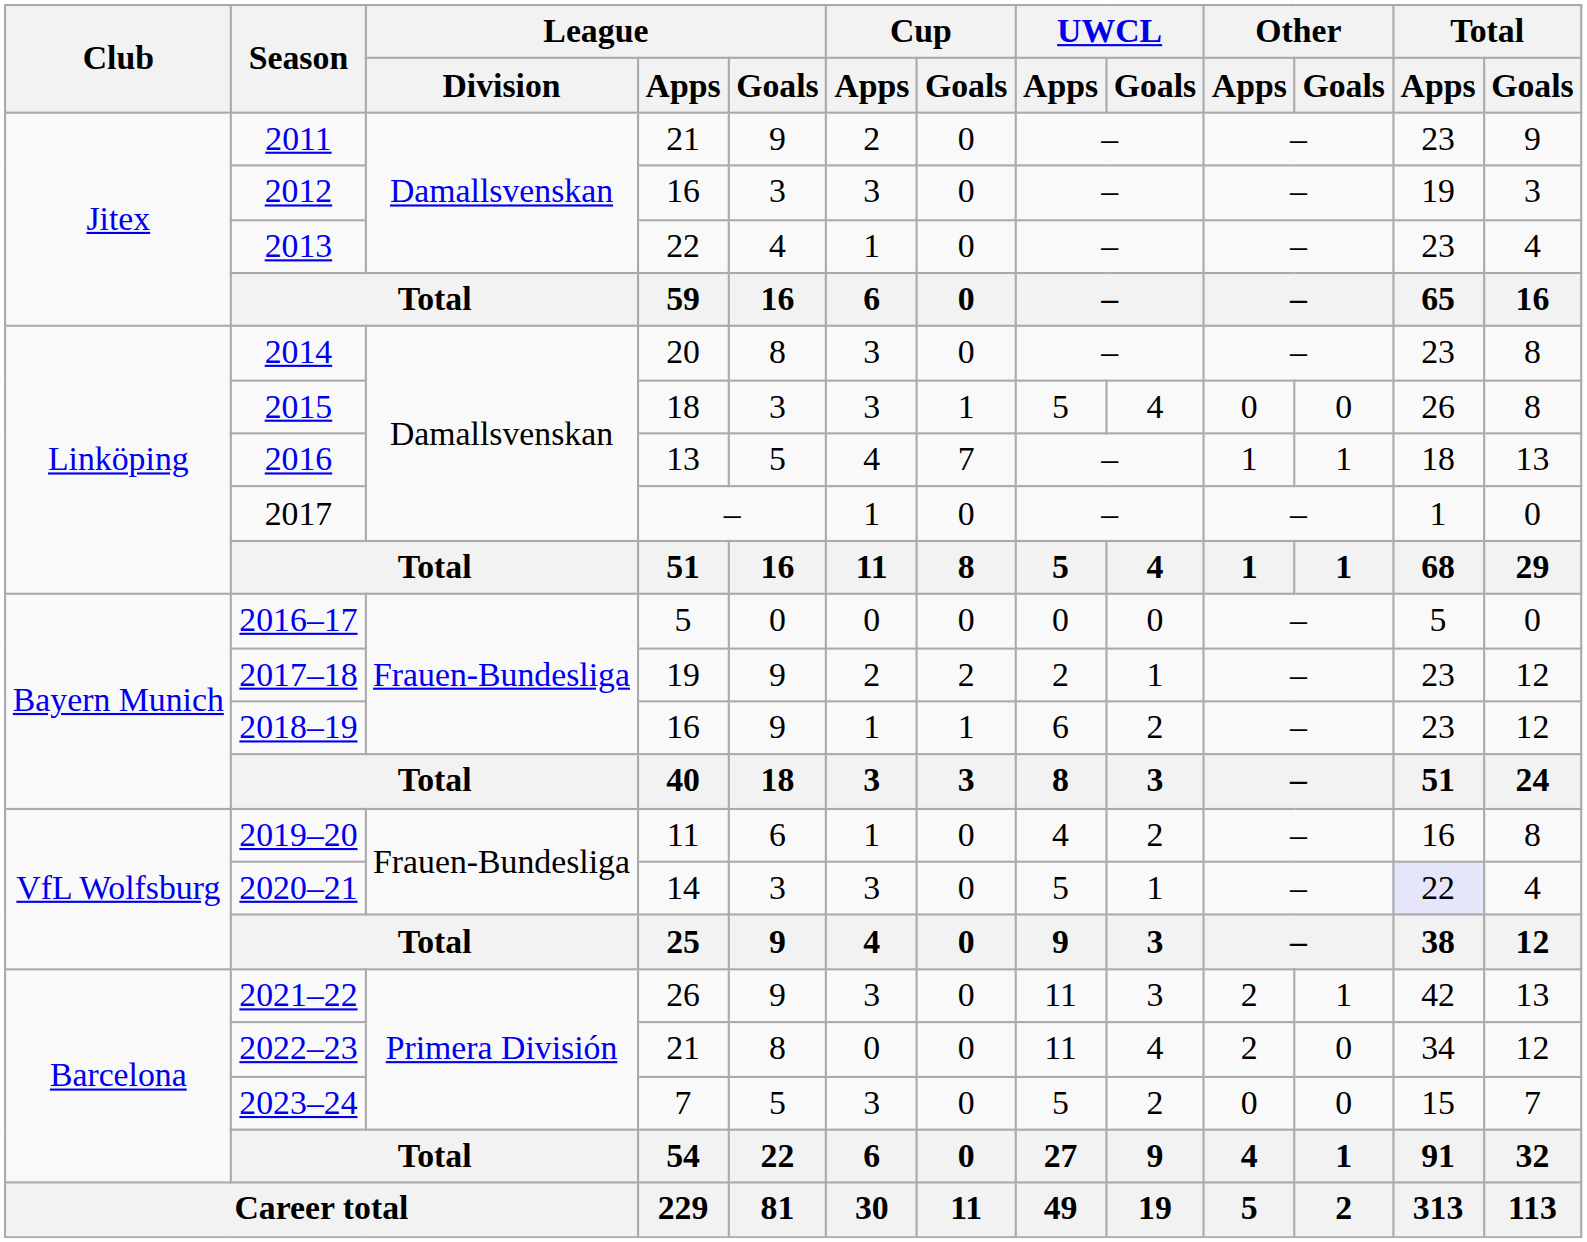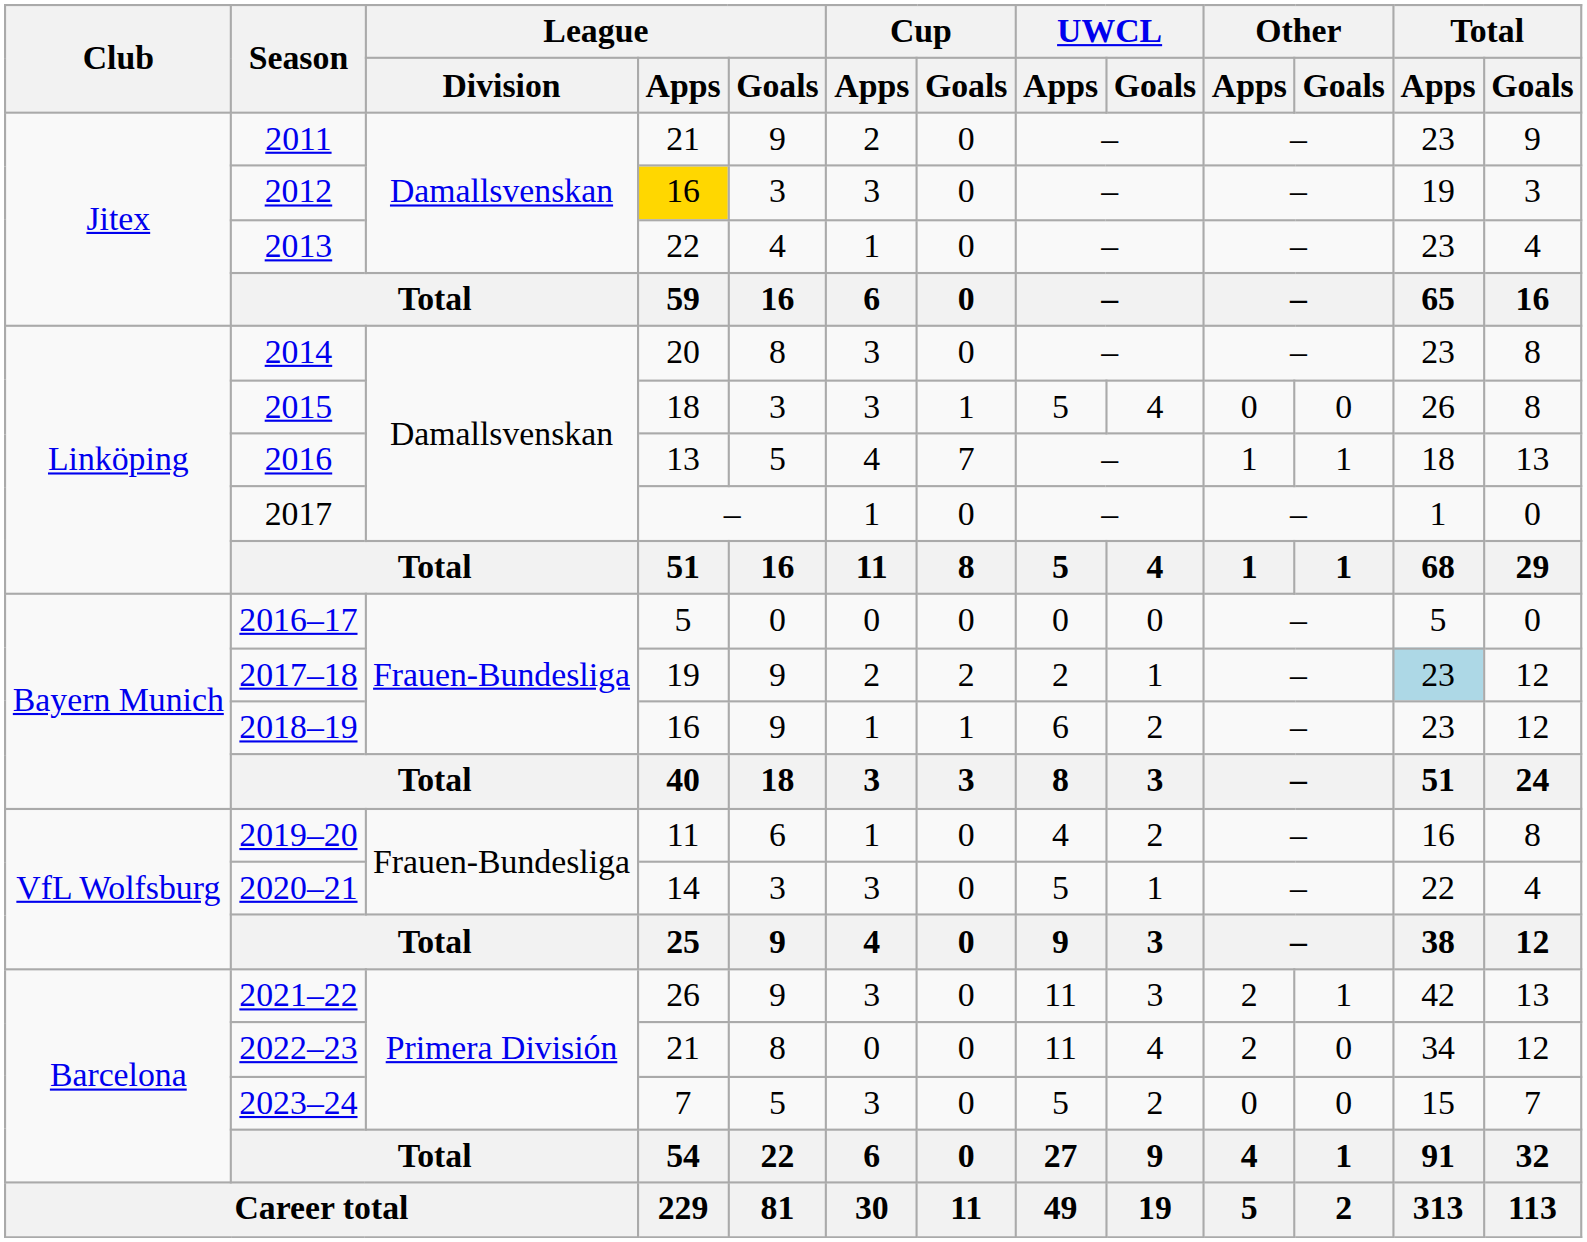(683, 191) no background -> (683, 191) gold background
(1438, 673) no background -> (1438, 673) lightblue background
(1438, 887) lavender background -> (1438, 887) no background
